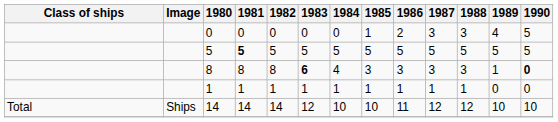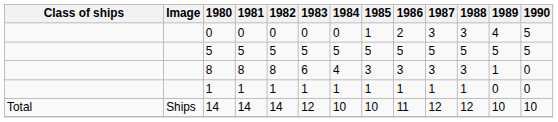(241, 51) bold -> (241, 51) normal
(305, 70) bold -> (305, 70) normal
(527, 70) bold -> (527, 70) normal
